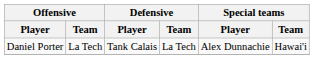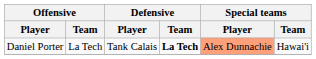(179, 46) normal -> (180, 46) bold
(235, 46) no background -> (237, 46) lightsalmon background
